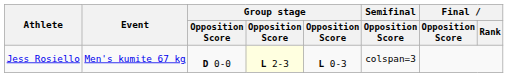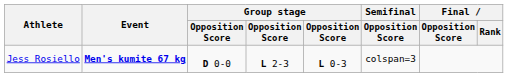(135, 58) normal -> (135, 58) bold
(275, 64) lightyellow background -> (275, 64) no background
